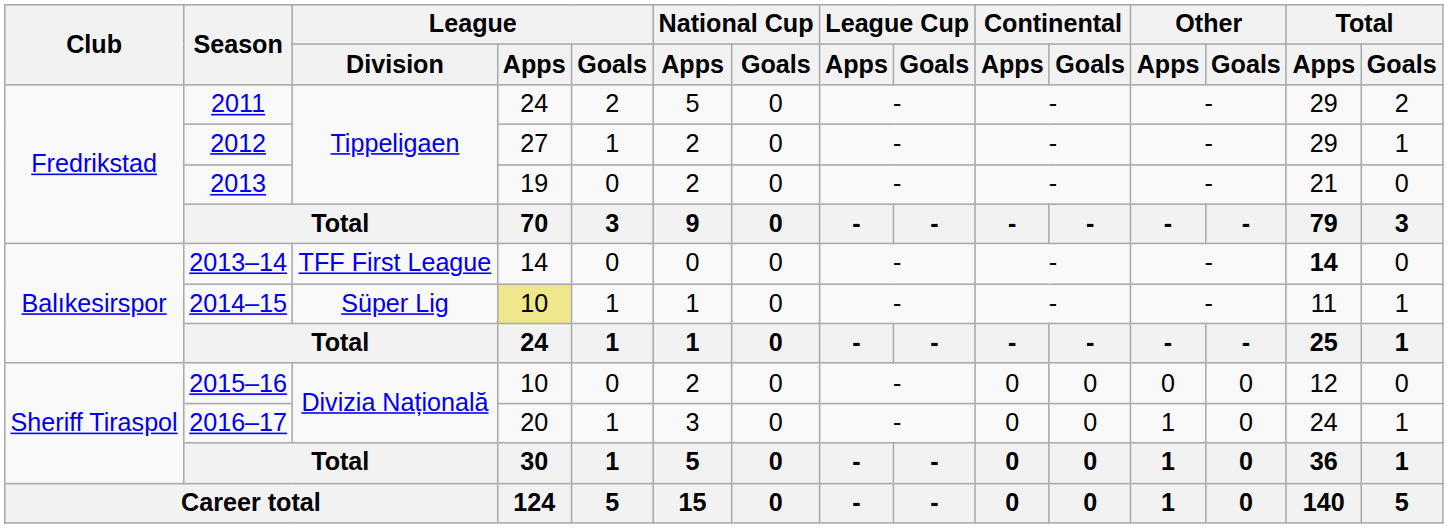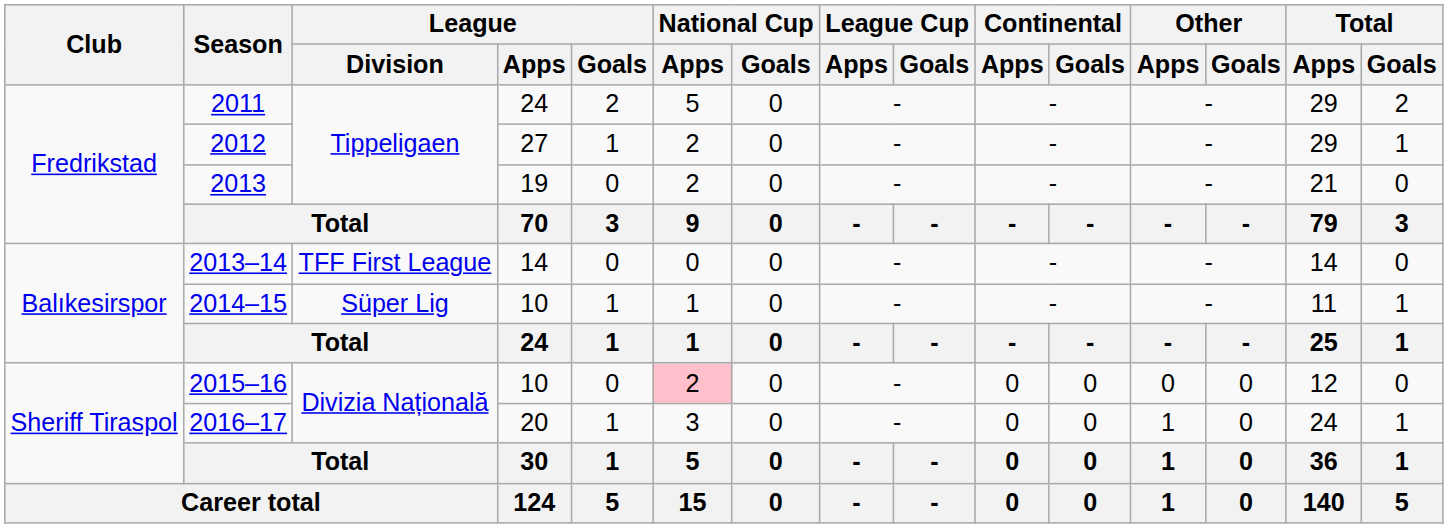(1324, 263) bold -> (1324, 263) normal
(534, 303) khaki background -> (534, 303) no background
(693, 382) no background -> (693, 382) pink background
